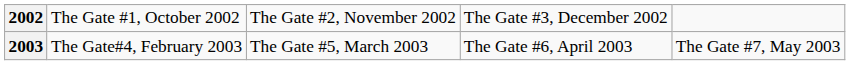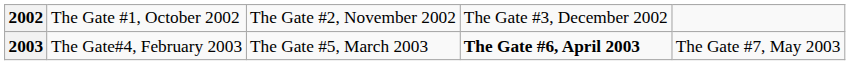(548, 45) normal -> (552, 45) bold
